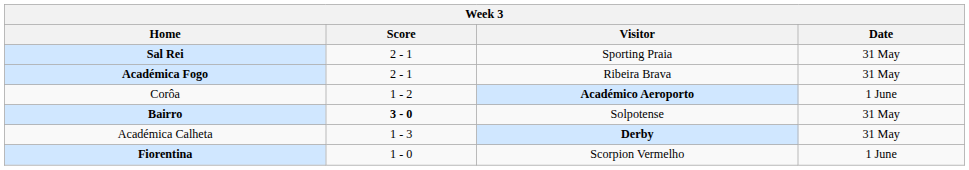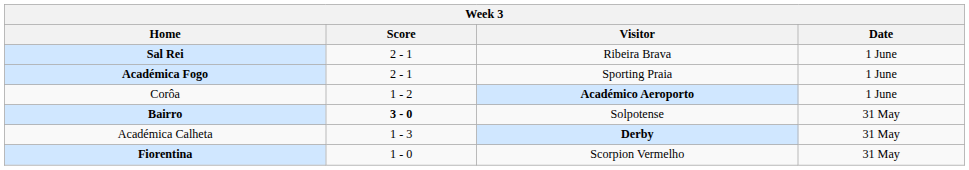(637, 54) Sporting Praia -> (637, 54) Ribeira Brava
(881, 54) 31 May -> (881, 54) 1 June
(637, 74) Ribeira Brava -> (637, 74) Sporting Praia
(881, 74) 31 May -> (881, 74) 1 June
(881, 155) 1 June -> (881, 155) 31 May
